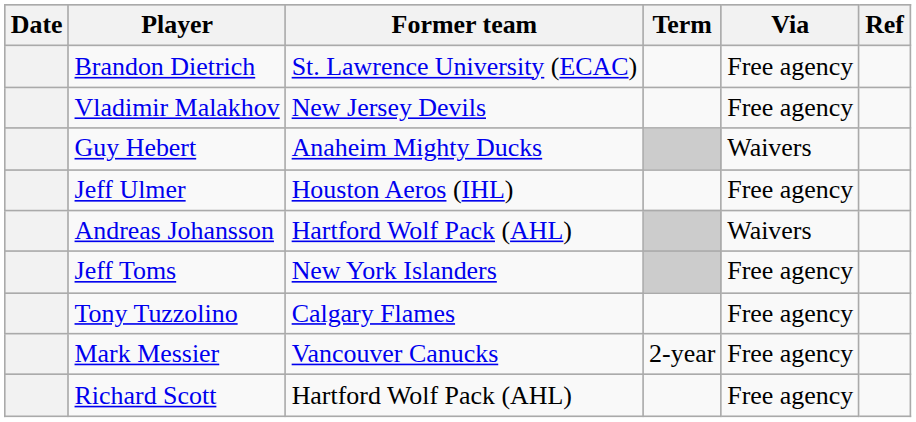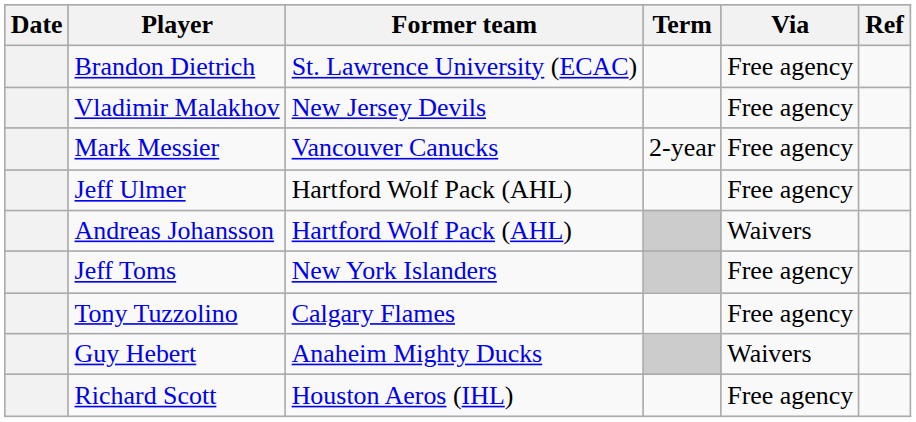rows swapped: (147, 353) <-> (135, 148)
(403, 189) Houston Aeros (IHL) -> (432, 189) Hartford Wolf Pack (AHL)
(432, 395) Hartford Wolf Pack (AHL) -> (403, 395) Houston Aeros (IHL)
